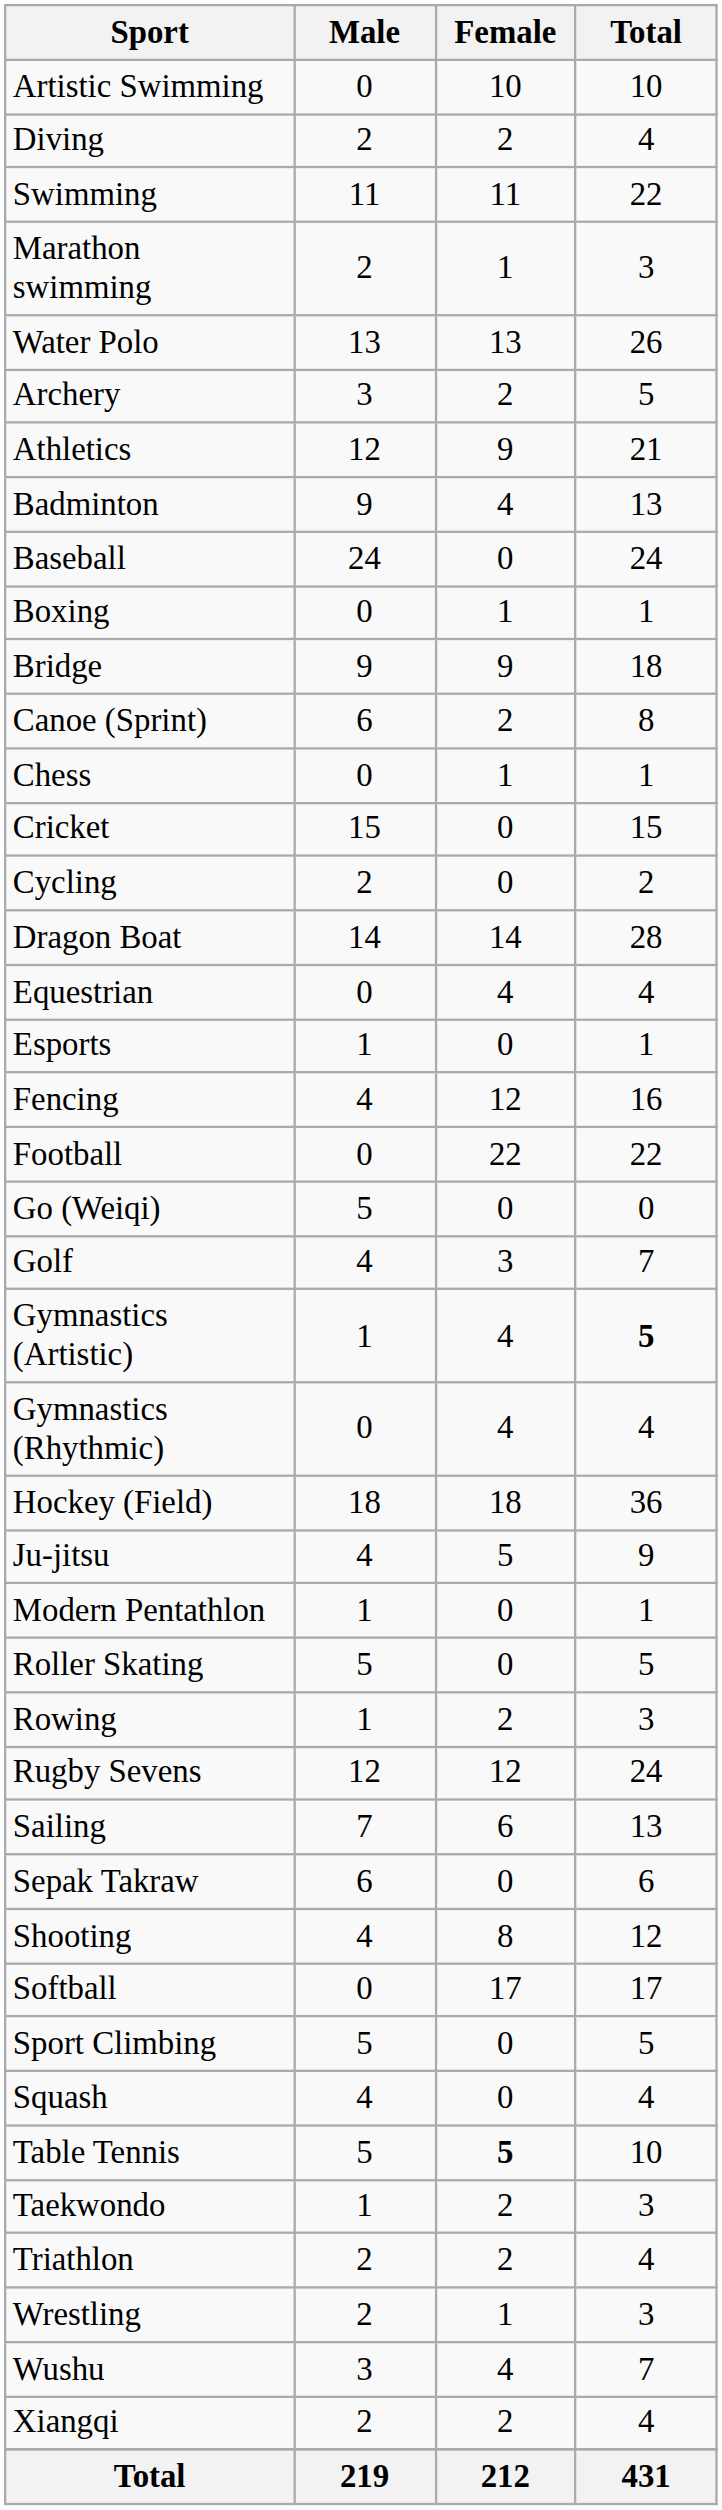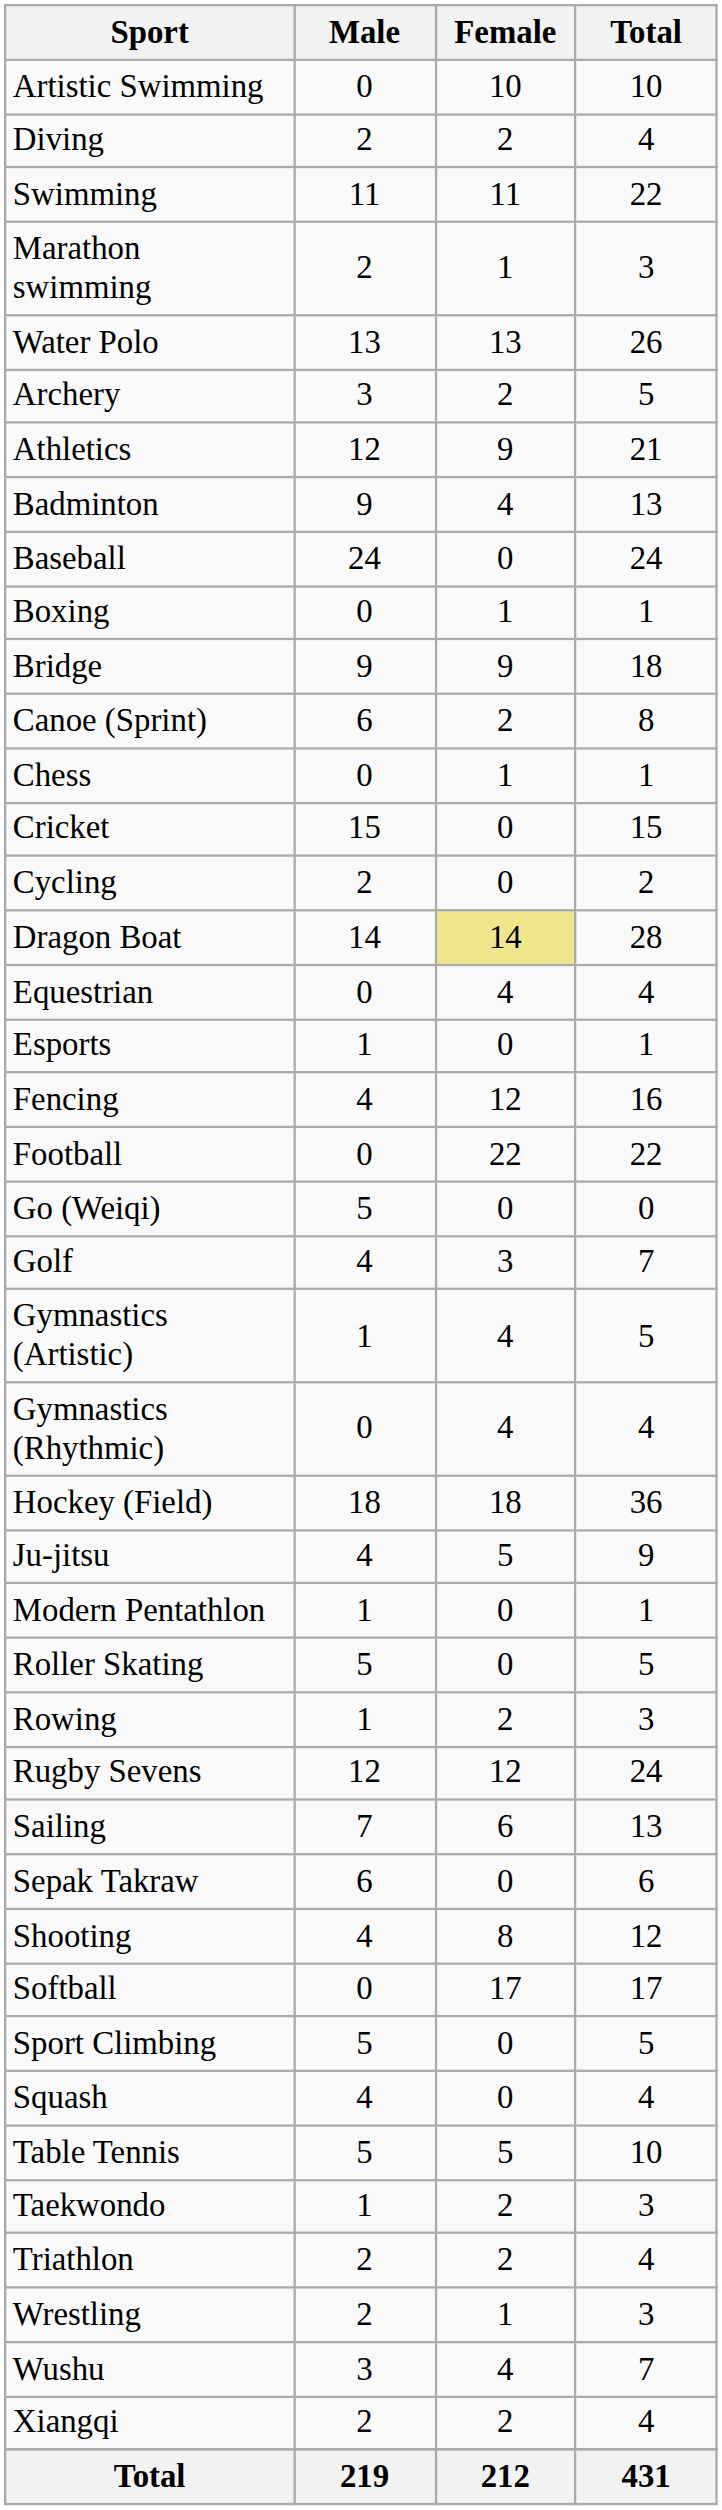(505, 937) no background -> (505, 937) khaki background
(646, 1335) bold -> (646, 1335) normal
(505, 2151) bold -> (505, 2151) normal
